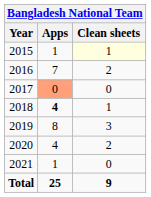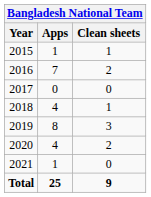(109, 51) lightyellow background -> (109, 51) no background
(55, 88) lightsalmon background -> (55, 88) no background
(55, 107) bold -> (55, 107) normal
